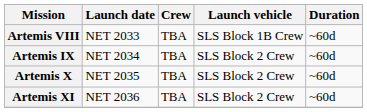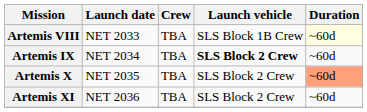(322, 35) no background -> (322, 35) lightyellow background
(246, 55) normal -> (247, 55) bold
(322, 76) no background -> (322, 76) lightsalmon background
